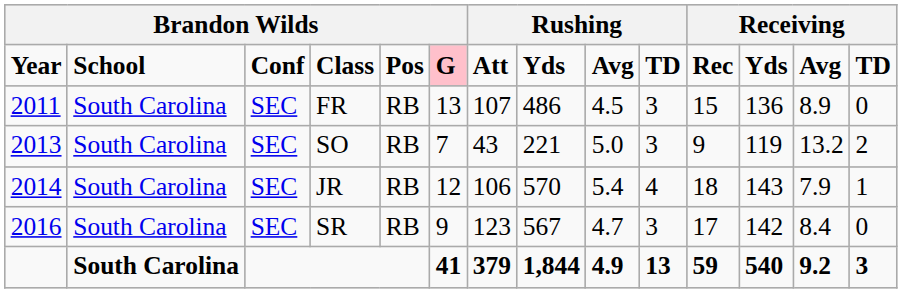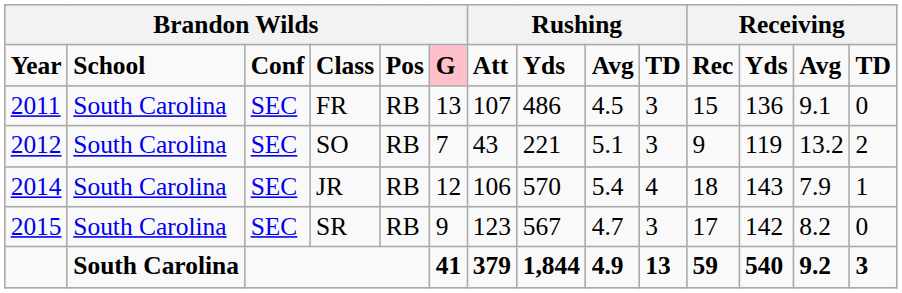(815, 105) 8.9 -> (815, 105) 9.1
(36, 145) 2013 -> (36, 145) 2012
(608, 145) 5.0 -> (608, 145) 5.1
(36, 226) 2016 -> (36, 226) 2015
(815, 226) 8.4 -> (815, 226) 8.2
